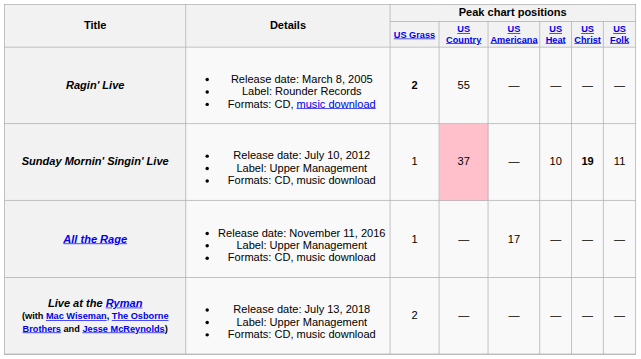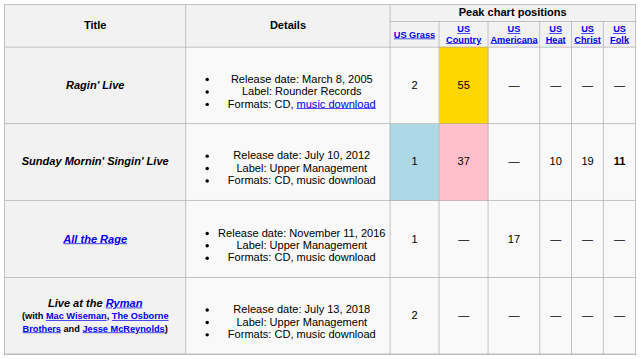(414, 85) bold -> (414, 85) normal
(464, 85) no background -> (464, 85) gold background
(414, 162) no background -> (414, 162) lightblue background
(588, 162) bold -> (588, 162) normal
(620, 162) normal -> (620, 162) bold
